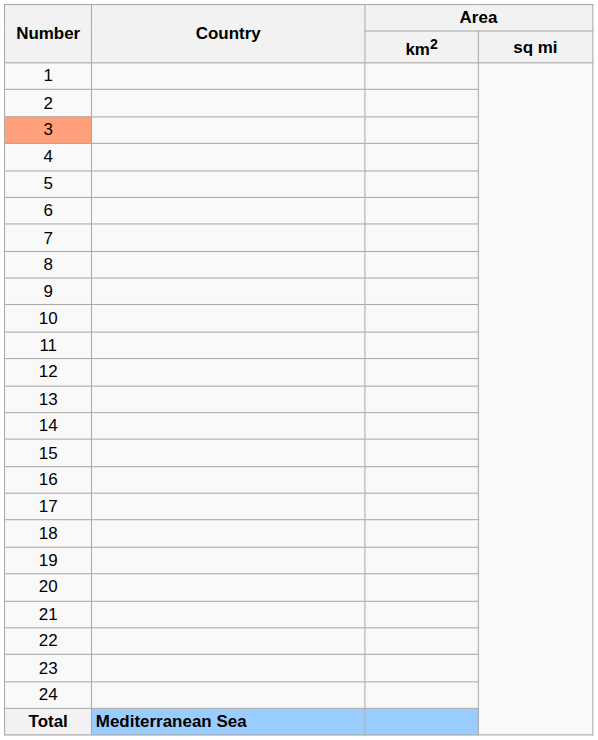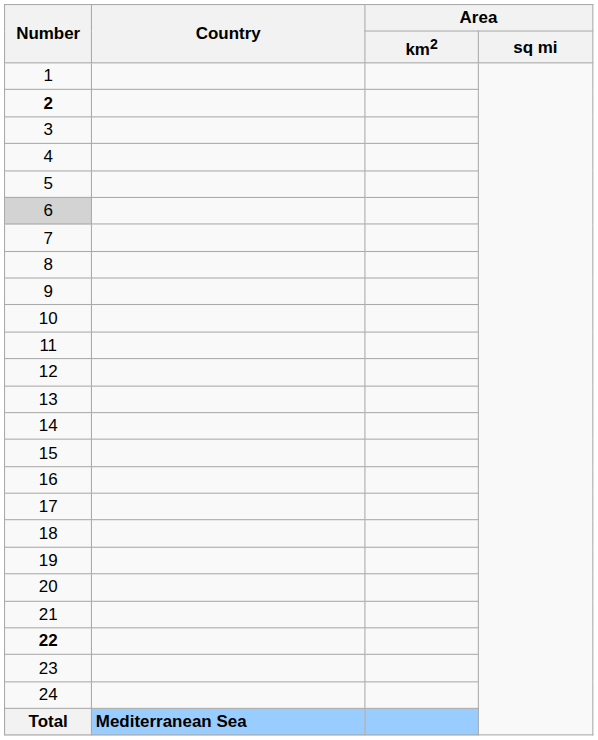(48, 103) normal -> (48, 103) bold
(48, 130) lightsalmon background -> (48, 130) no background
(48, 210) no background -> (48, 210) lightgrey background
(48, 641) normal -> (48, 641) bold
